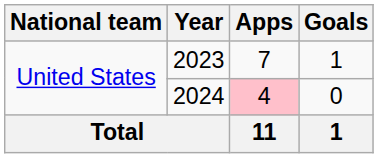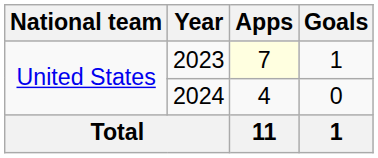(264, 59) no background -> (264, 59) lightyellow background
(264, 96) pink background -> (264, 96) no background
